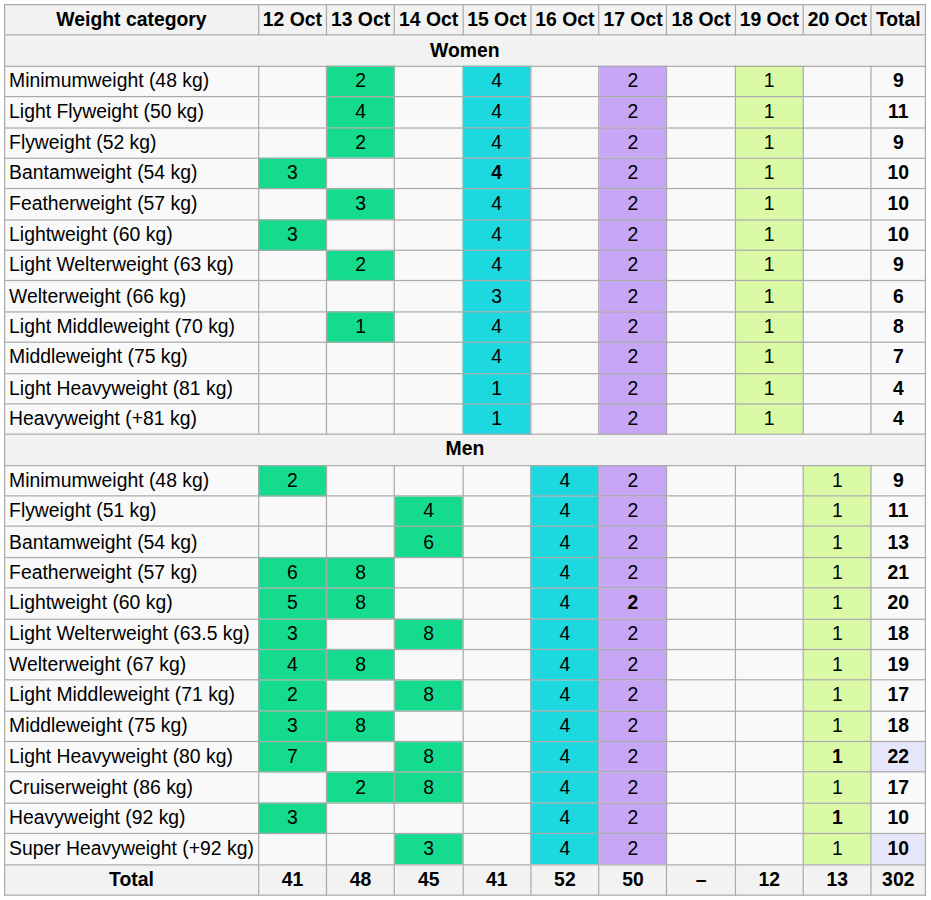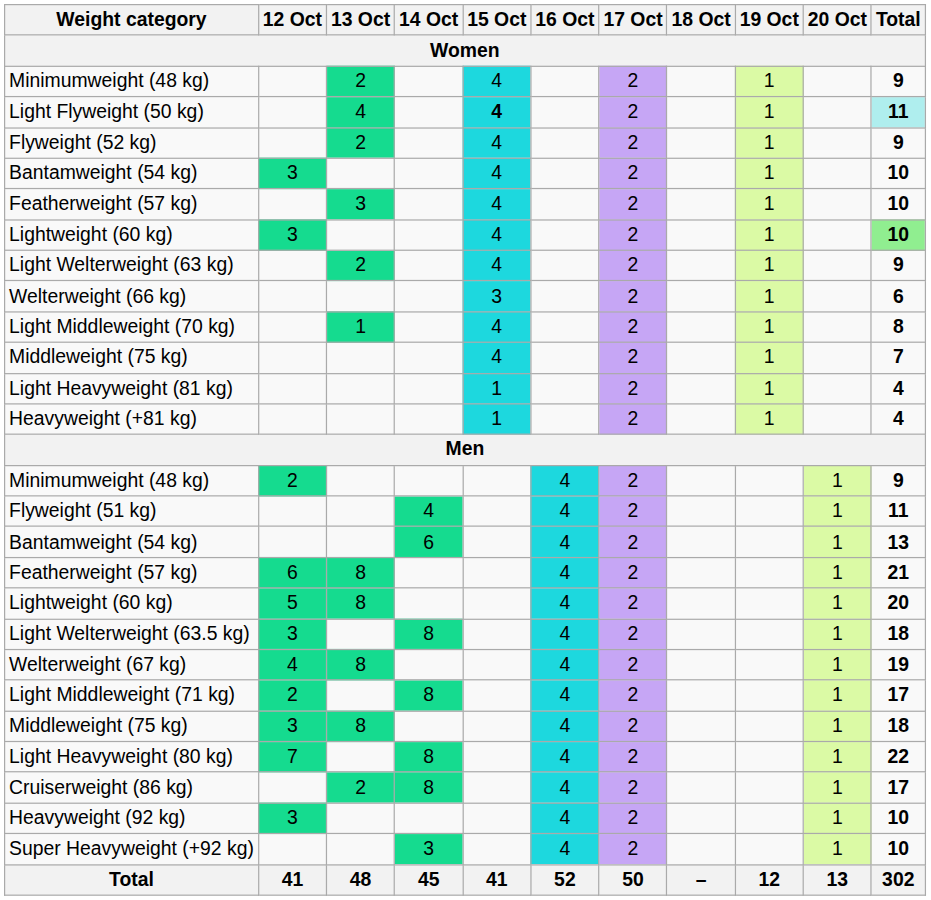(497, 111) normal -> (497, 111) bold
(898, 111) no background -> (898, 111) paleturquoise background
(497, 173) bold -> (497, 173) normal
(898, 234) no background -> (898, 234) lightgreen background
(633, 603) bold -> (633, 603) normal
(837, 756) bold -> (837, 756) normal
(898, 756) lavender background -> (898, 756) no background
(837, 818) bold -> (837, 818) normal
(898, 848) lavender background -> (898, 848) no background
